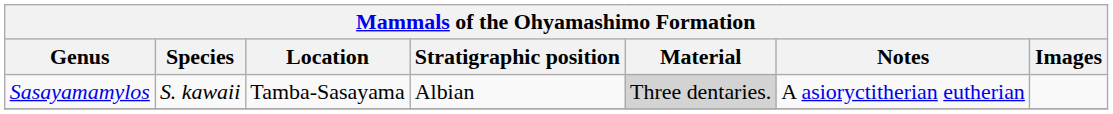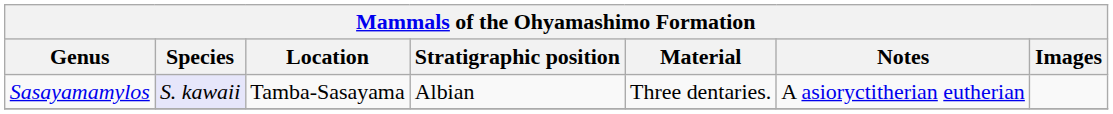(200, 91) no background -> (200, 91) lavender background
(701, 91) lightgrey background -> (701, 91) no background
